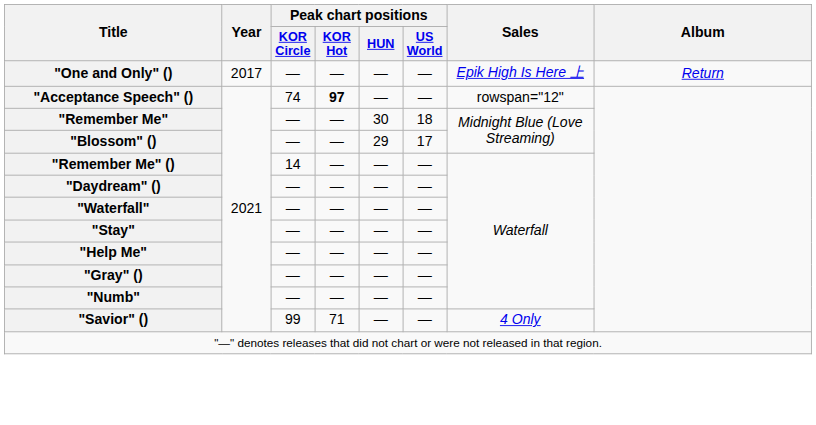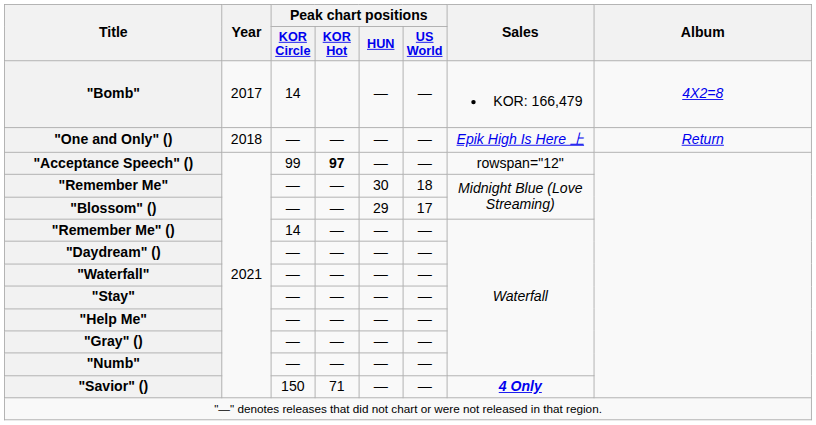+ row: (113, 94)
(246, 73) 2017 -> (246, 139) 2018
(293, 97) 74 -> (293, 163) 99
(293, 320) 99 -> (293, 386) 150
(520, 320) normal -> (520, 386) bold
